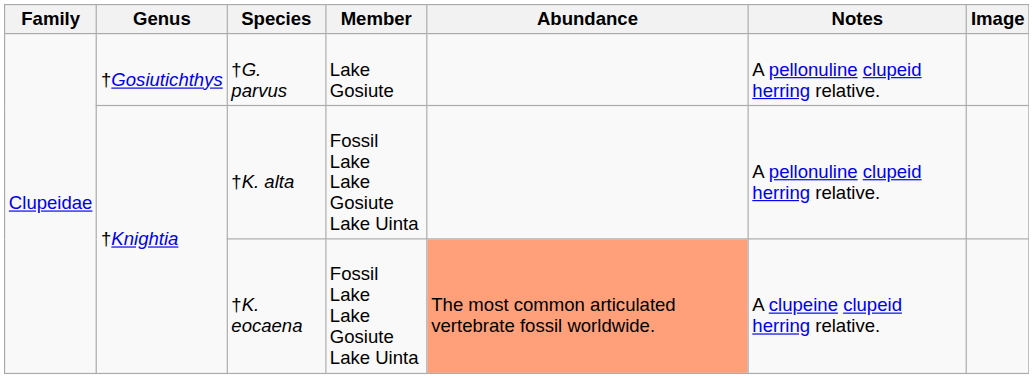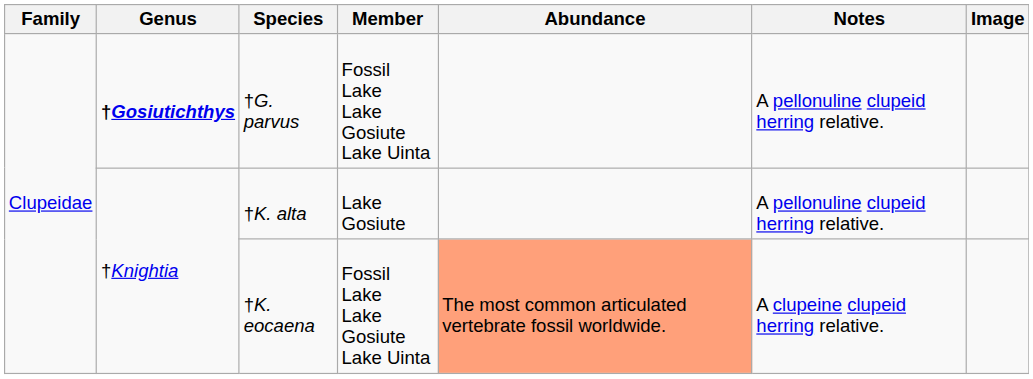(162, 79) normal -> (168, 111) bold
(362, 79) Lake Gosiute -> (386, 111) Fossil Lake Lake Gosiute Lake Uinta
(374, 182) Fossil Lake Lake Gosiute Lake Uinta -> (374, 213) Lake Gosiute
